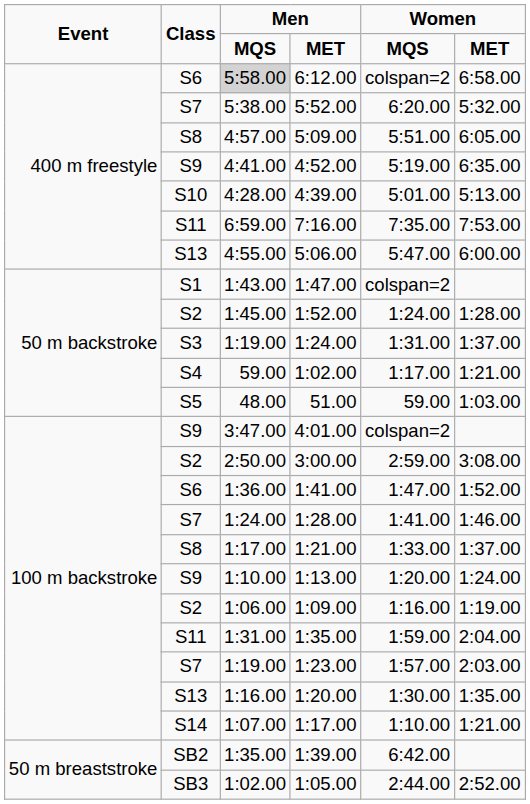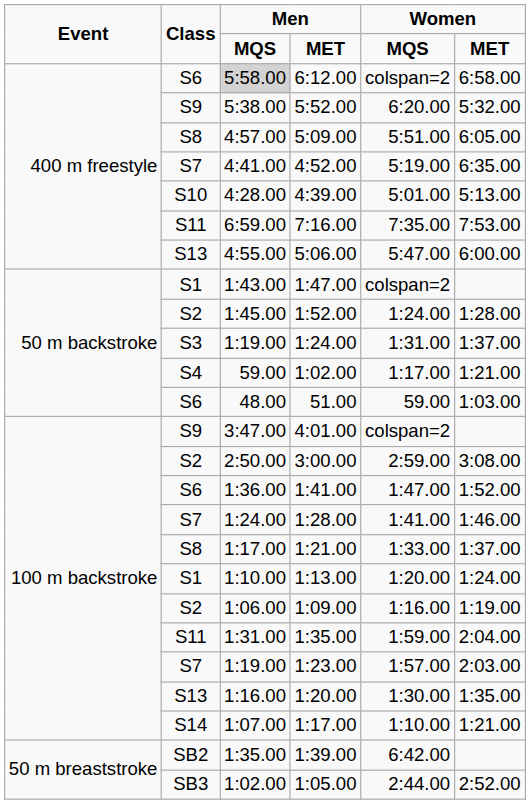(191, 107) S7 -> (191, 107) S9
(191, 166) S9 -> (191, 166) S7
(191, 401) S5 -> (191, 401) S6
(191, 578) S9 -> (191, 578) S1
